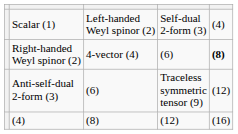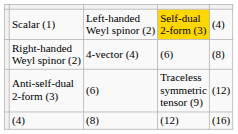(183, 24) no background -> (183, 24) gold background
(218, 54) bold -> (218, 54) normal
